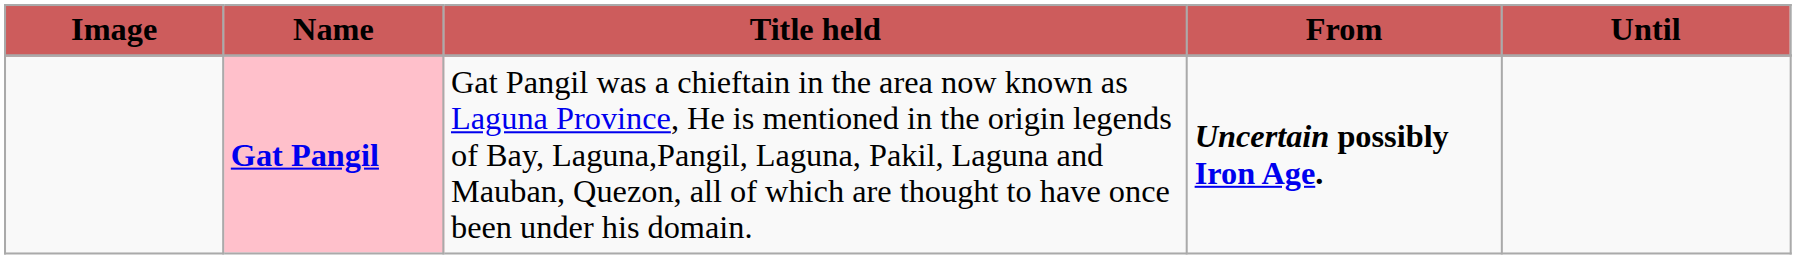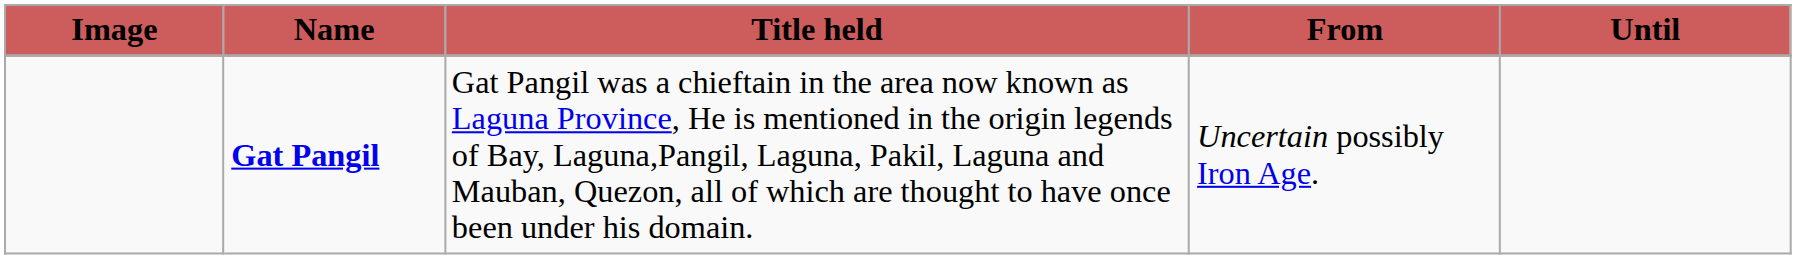(305, 154) pink background -> (305, 154) no background
(1322, 154) bold -> (1321, 154) normal
